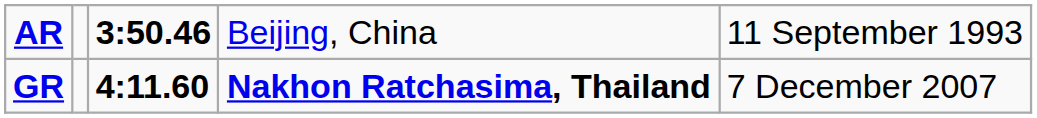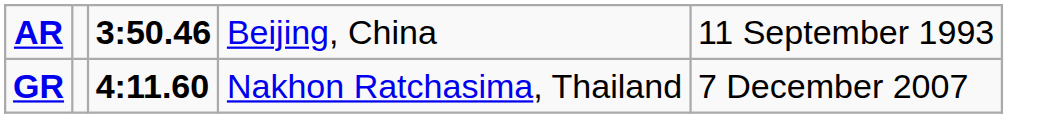(469, 86) bold -> (455, 86) normal
